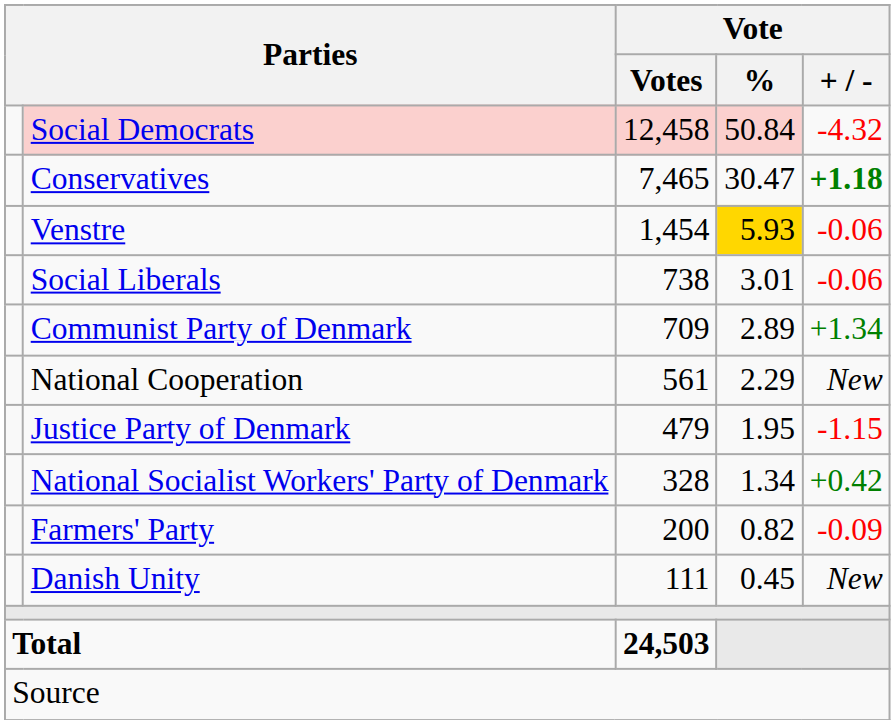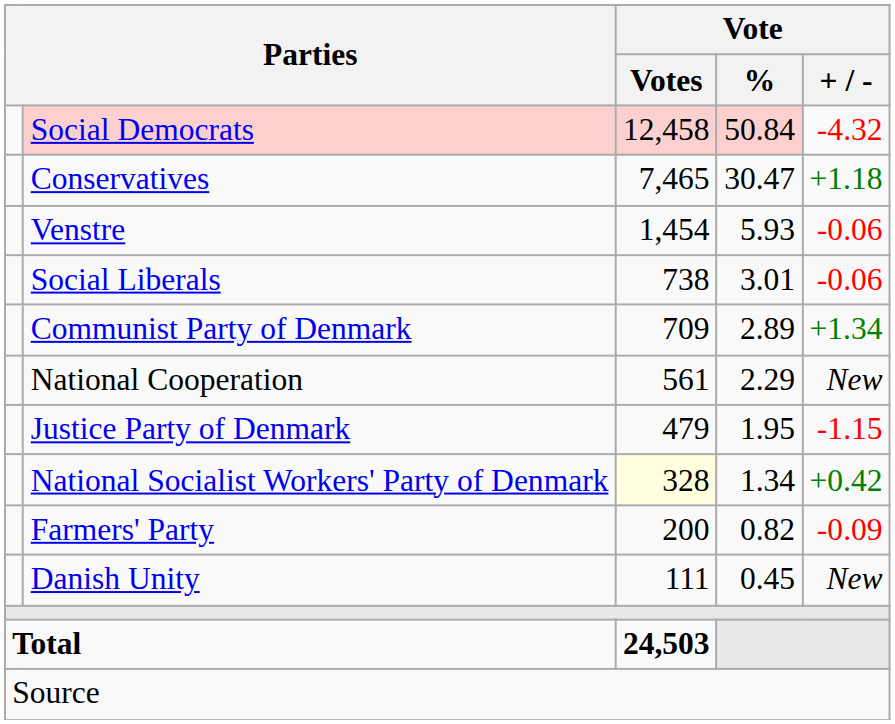(846, 179) bold -> (846, 179) normal
(767, 229) gold background -> (767, 229) no background
(686, 479) no background -> (686, 479) lightyellow background
